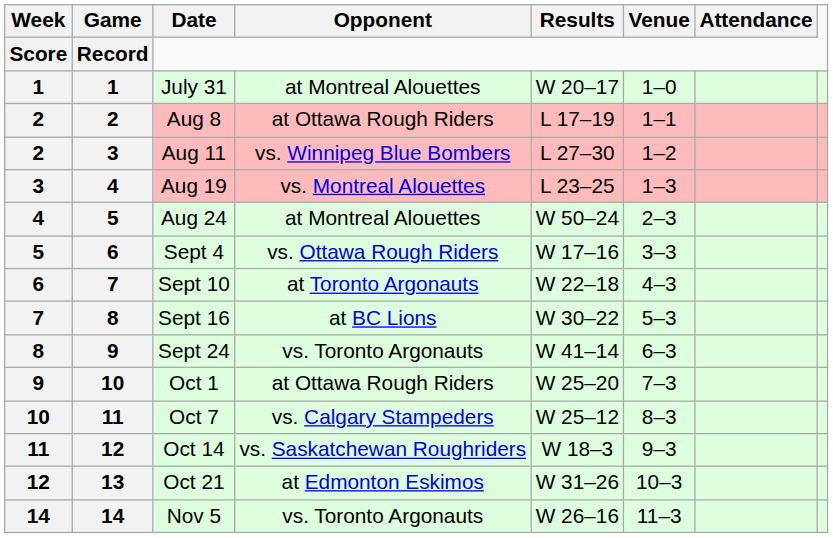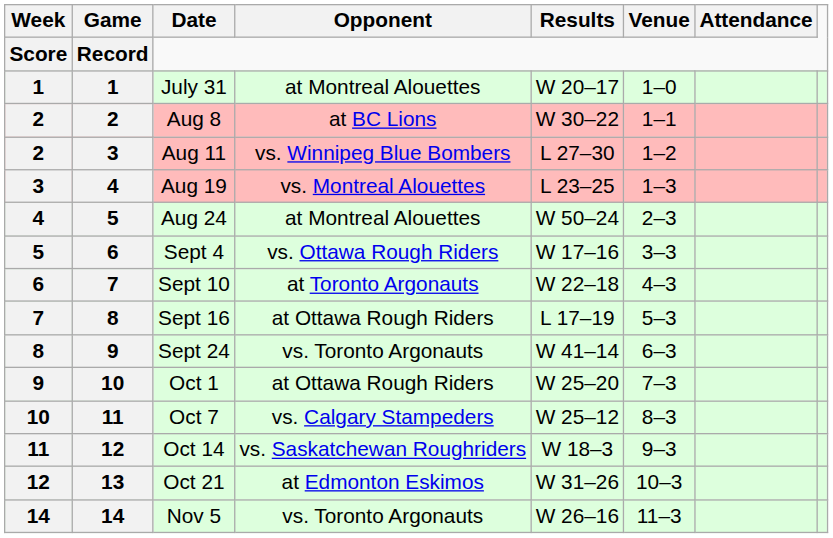(383, 119) at Ottawa Rough Riders -> (383, 119) at BC Lions
(577, 119) L 17–19 -> (577, 119) W 30–22
(383, 317) at BC Lions -> (383, 317) at Ottawa Rough Riders
(577, 317) W 30–22 -> (577, 317) L 17–19
